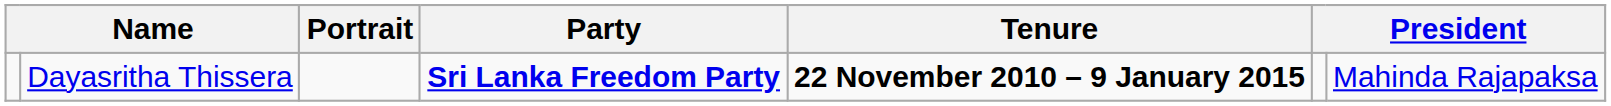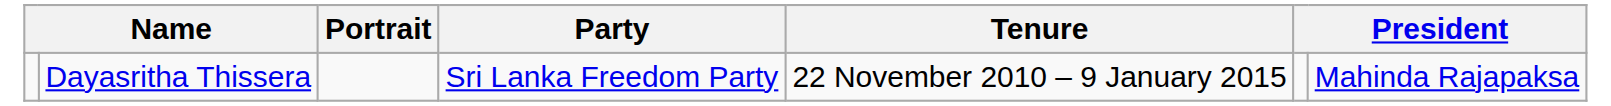(604, 76) bold -> (612, 76) normal
(1049, 76) bold -> (1040, 76) normal
